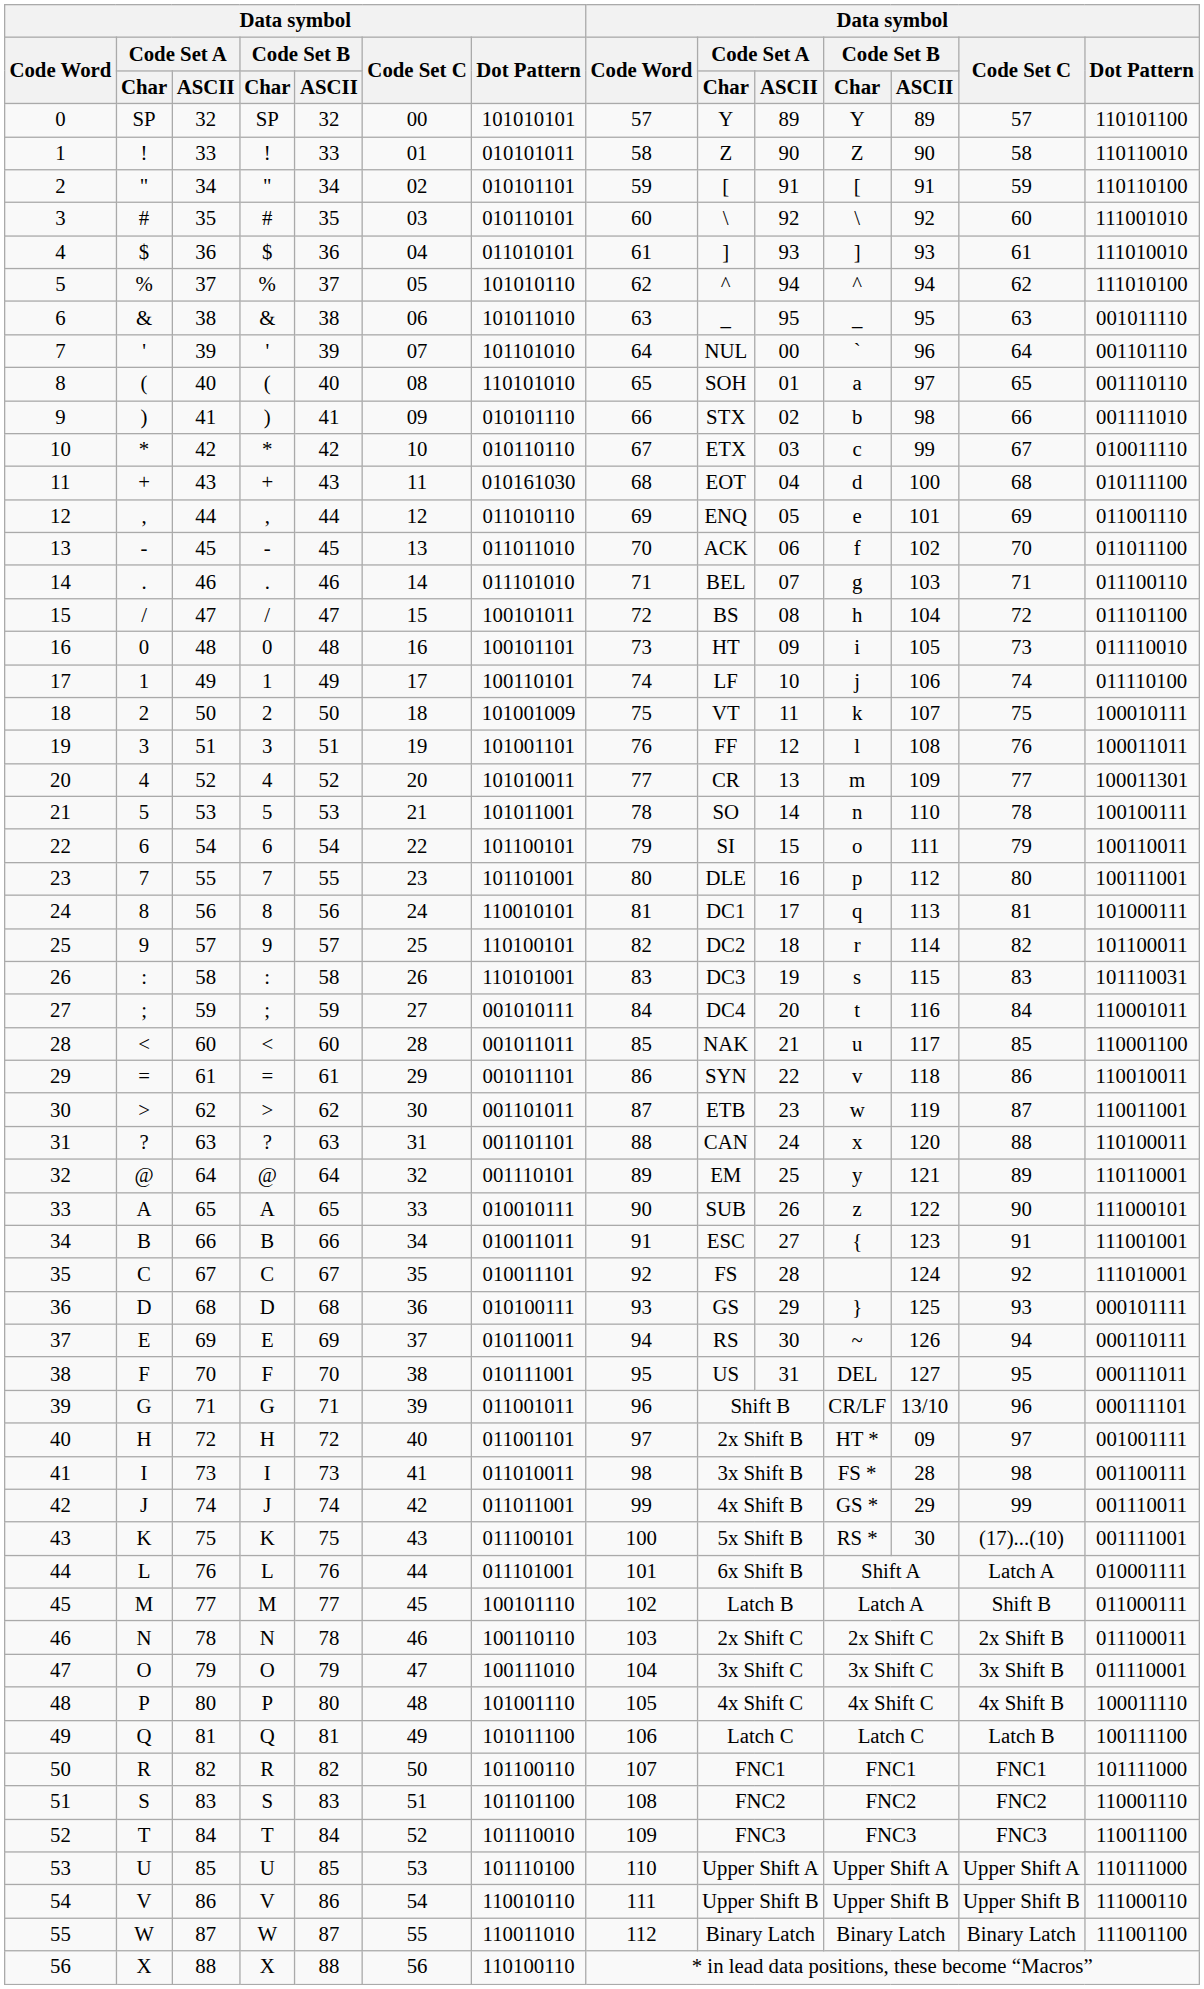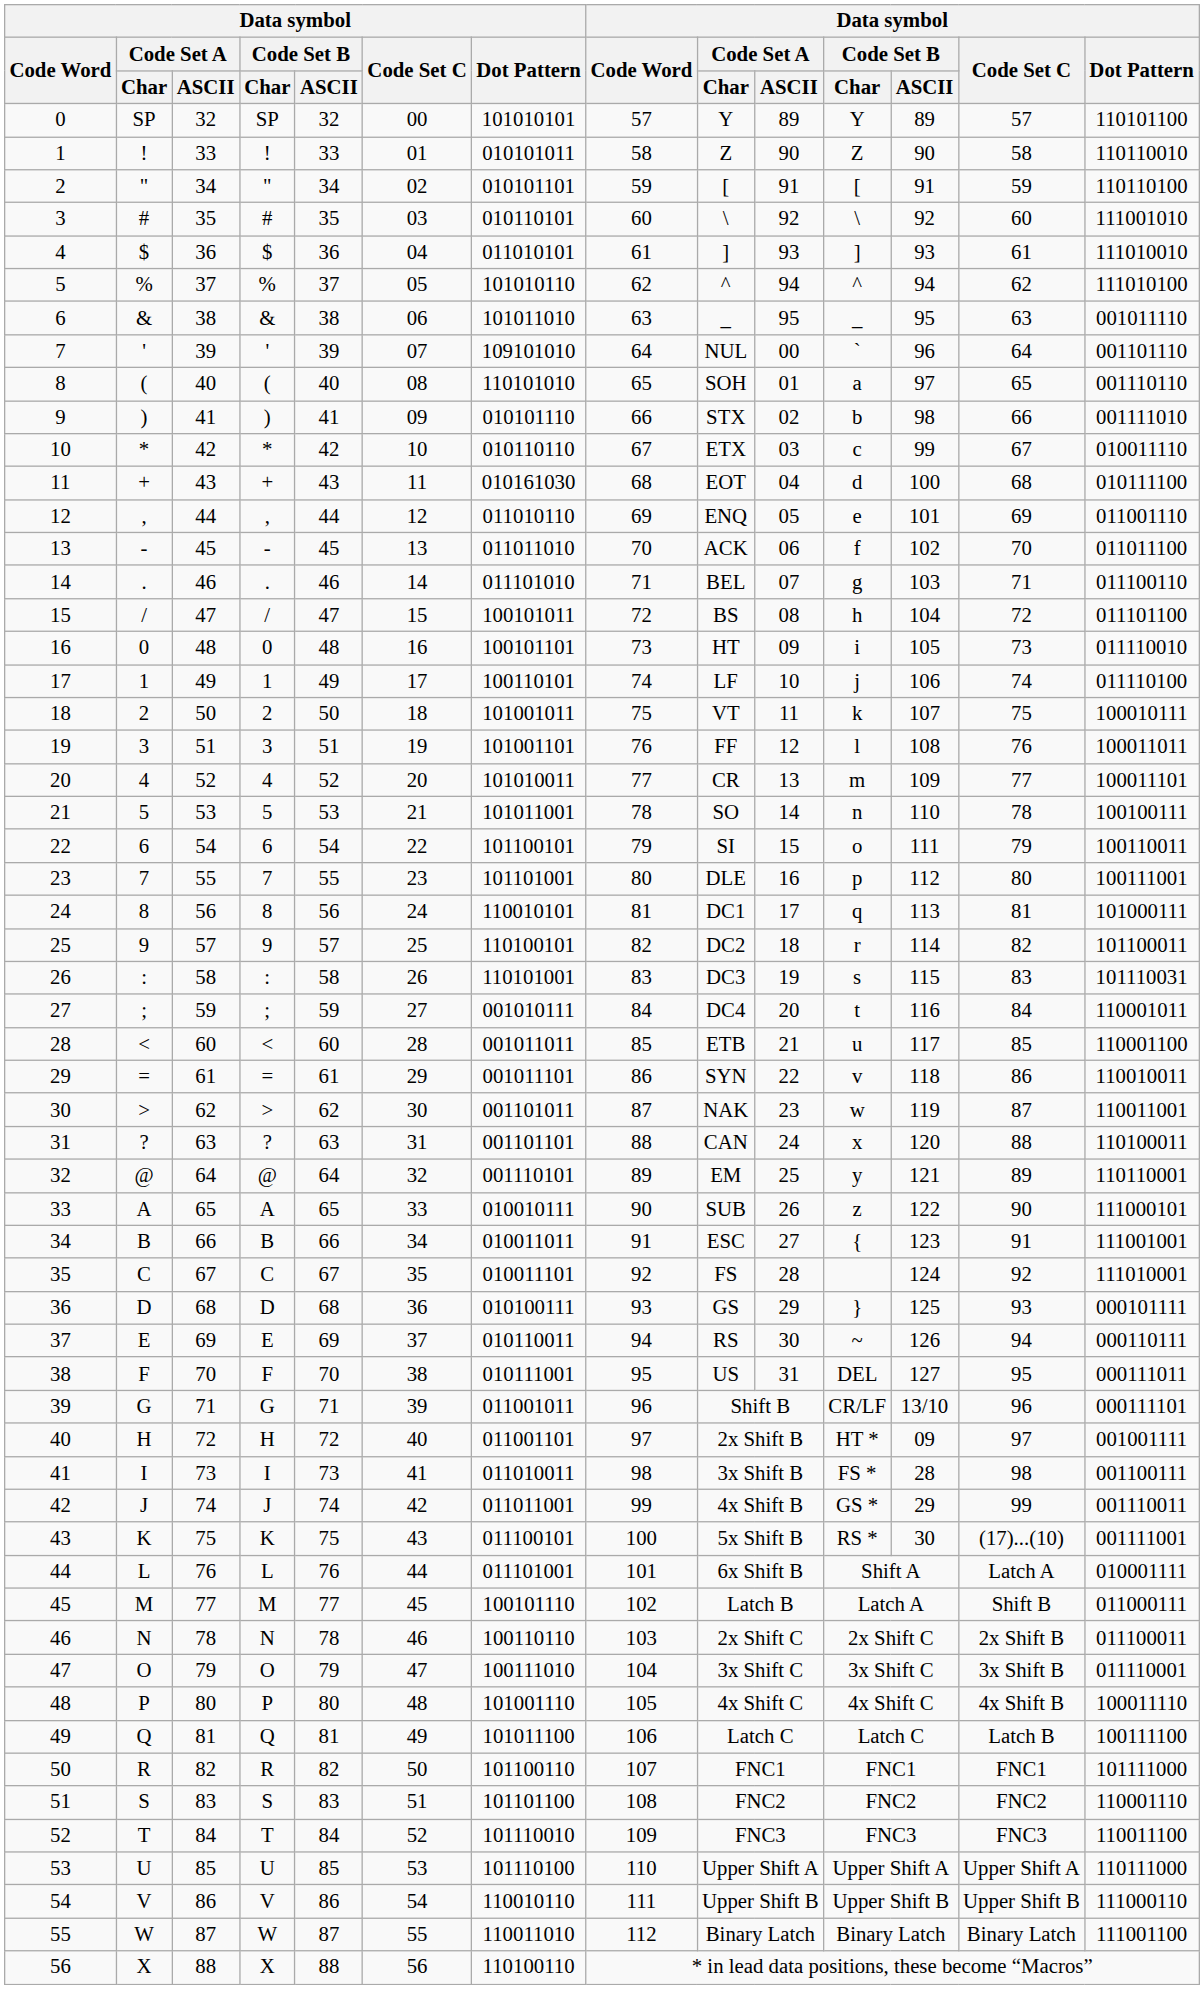(529, 350) 101101010 -> (529, 350) 109101010
(529, 713) 101001009 -> (529, 713) 101001011
(1142, 779) 100011301 -> (1142, 779) 100011101
(726, 1043) NAK -> (726, 1043) ETB
(726, 1109) ETB -> (726, 1109) NAK
